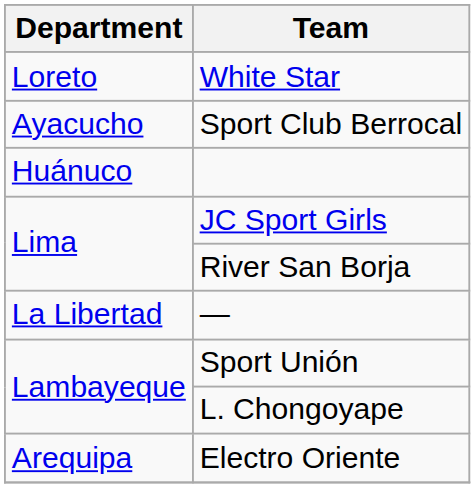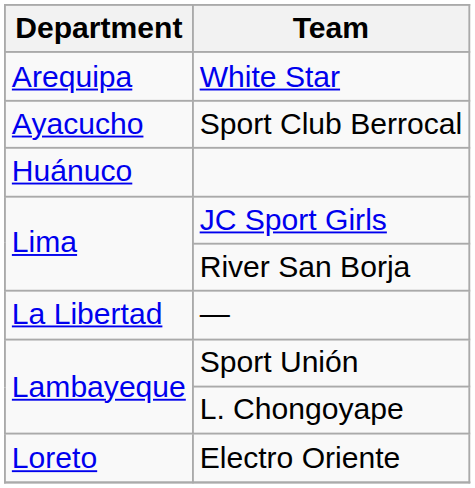(55, 76) Loreto -> (72, 76) Arequipa
(72, 457) Arequipa -> (55, 457) Loreto
